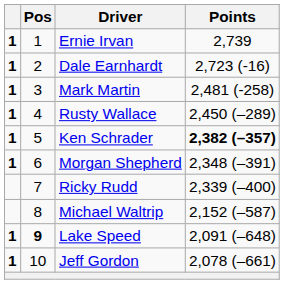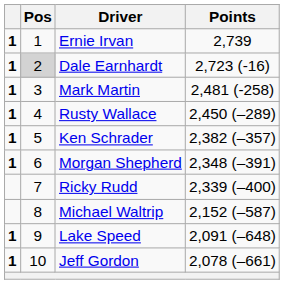(38, 65) no background -> (38, 65) lightgrey background
(232, 138) bold -> (232, 138) normal
(38, 236) bold -> (38, 236) normal
